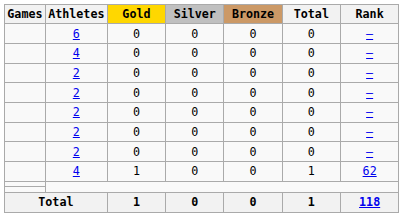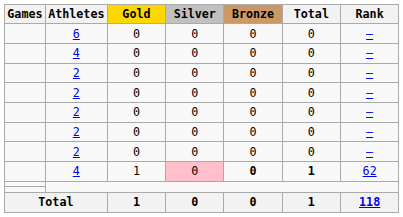(195, 171) no background -> (195, 171) pink background
(253, 171) normal -> (253, 171) bold
(311, 171) normal -> (311, 171) bold
